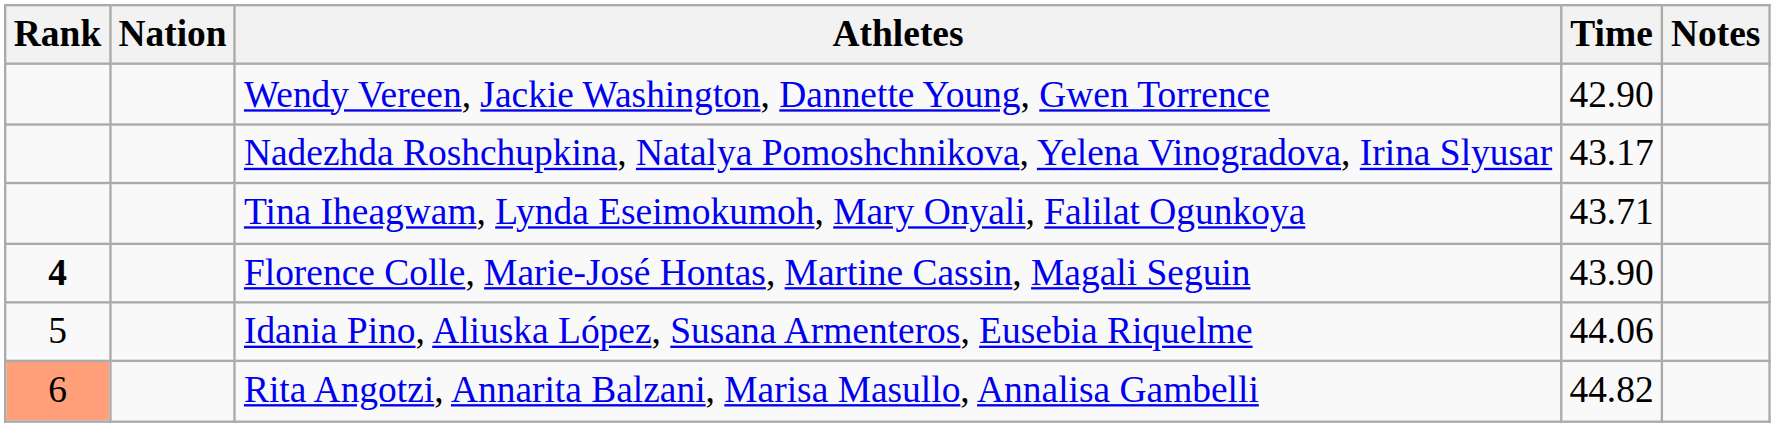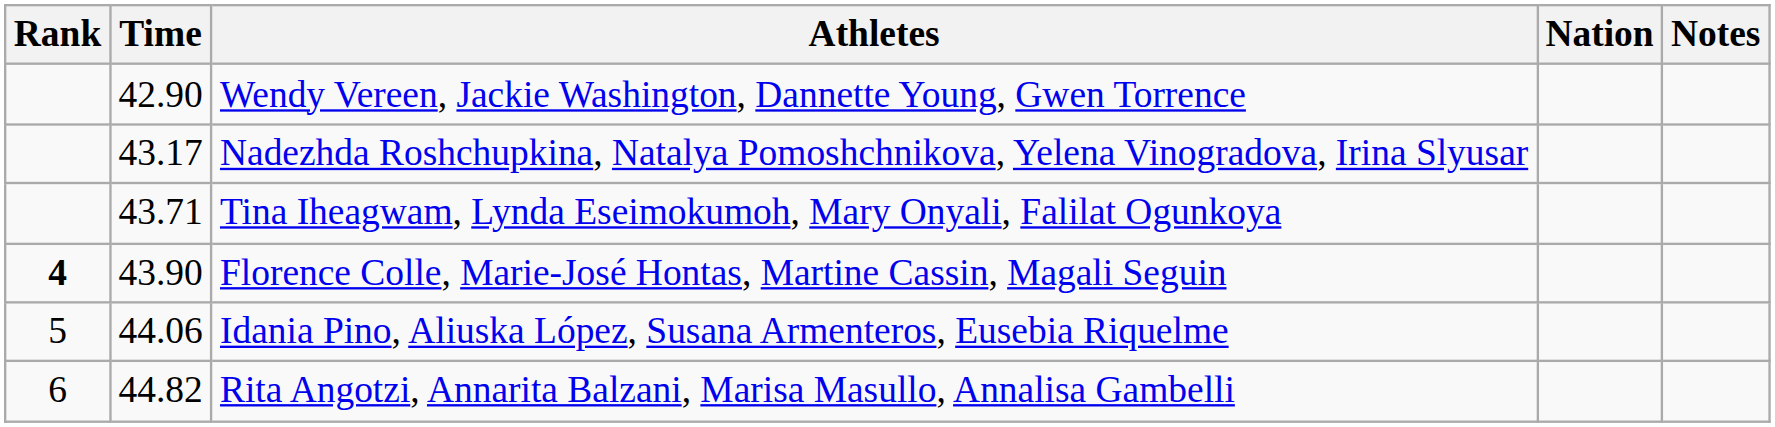columns swapped: (173, 34) <-> (1612, 34)
(57, 390) lightsalmon background -> (57, 390) no background
